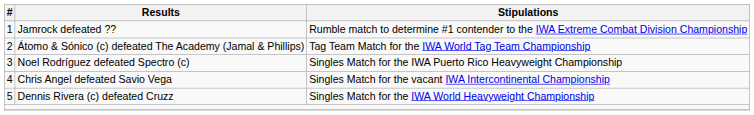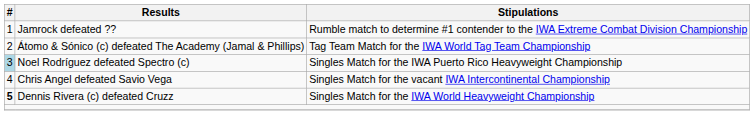(10, 63) no background -> (10, 63) lightblue background
(10, 96) normal -> (10, 96) bold
